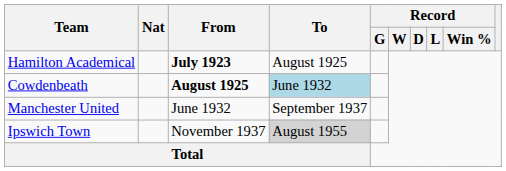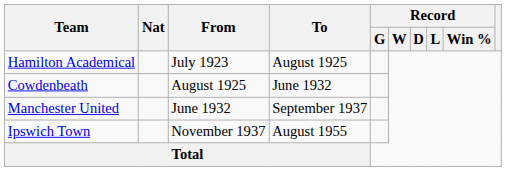(201, 62) bold -> (200, 62) normal
(210, 85) bold -> (209, 85) normal
(302, 85) lightblue background -> (302, 85) no background
(310, 131) lightgrey background -> (310, 131) no background
